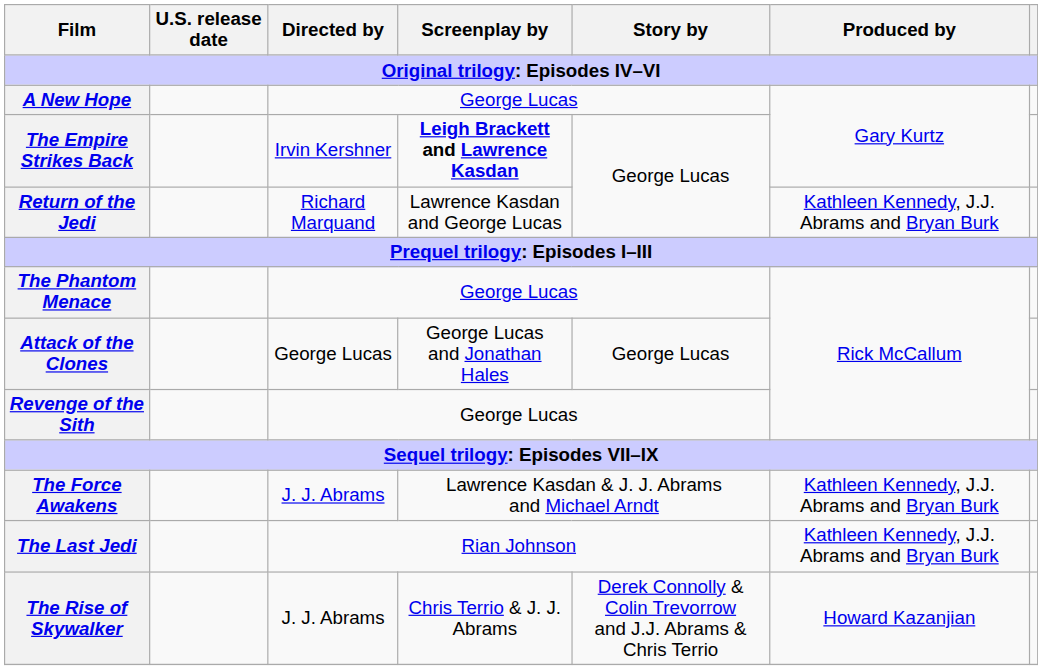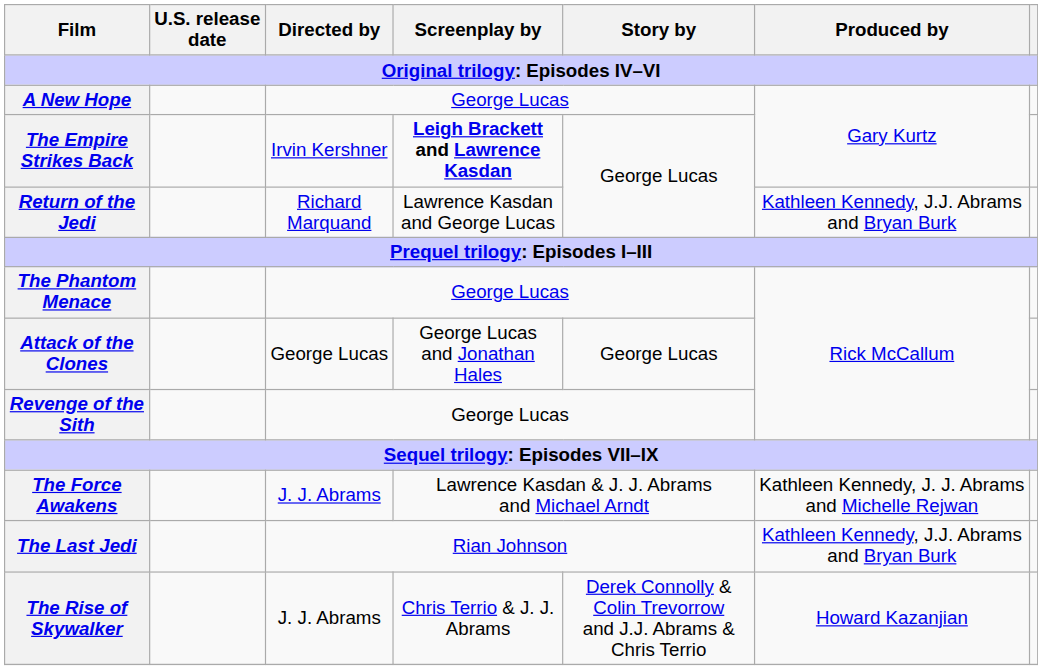(899, 495) Kathleen Kennedy, J.J. Abrams and Bryan Burk -> (892, 495) Kathleen Kennedy, J. J. Abrams and Michelle Rejwan
